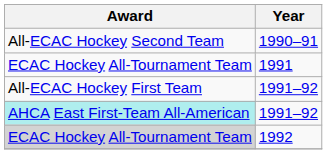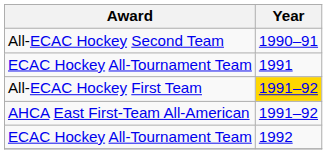(288, 88) no background -> (288, 88) gold background
(129, 112) paleturquoise background -> (129, 112) no background
(130, 137) lightgrey background -> (130, 137) no background
